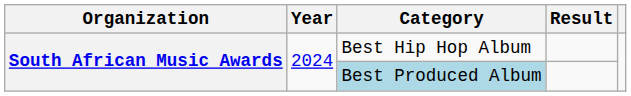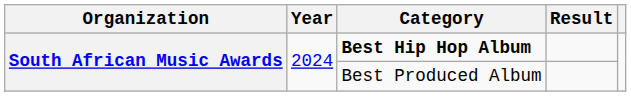(436, 48) normal -> (436, 48) bold
(442, 76) lightblue background -> (442, 76) no background
